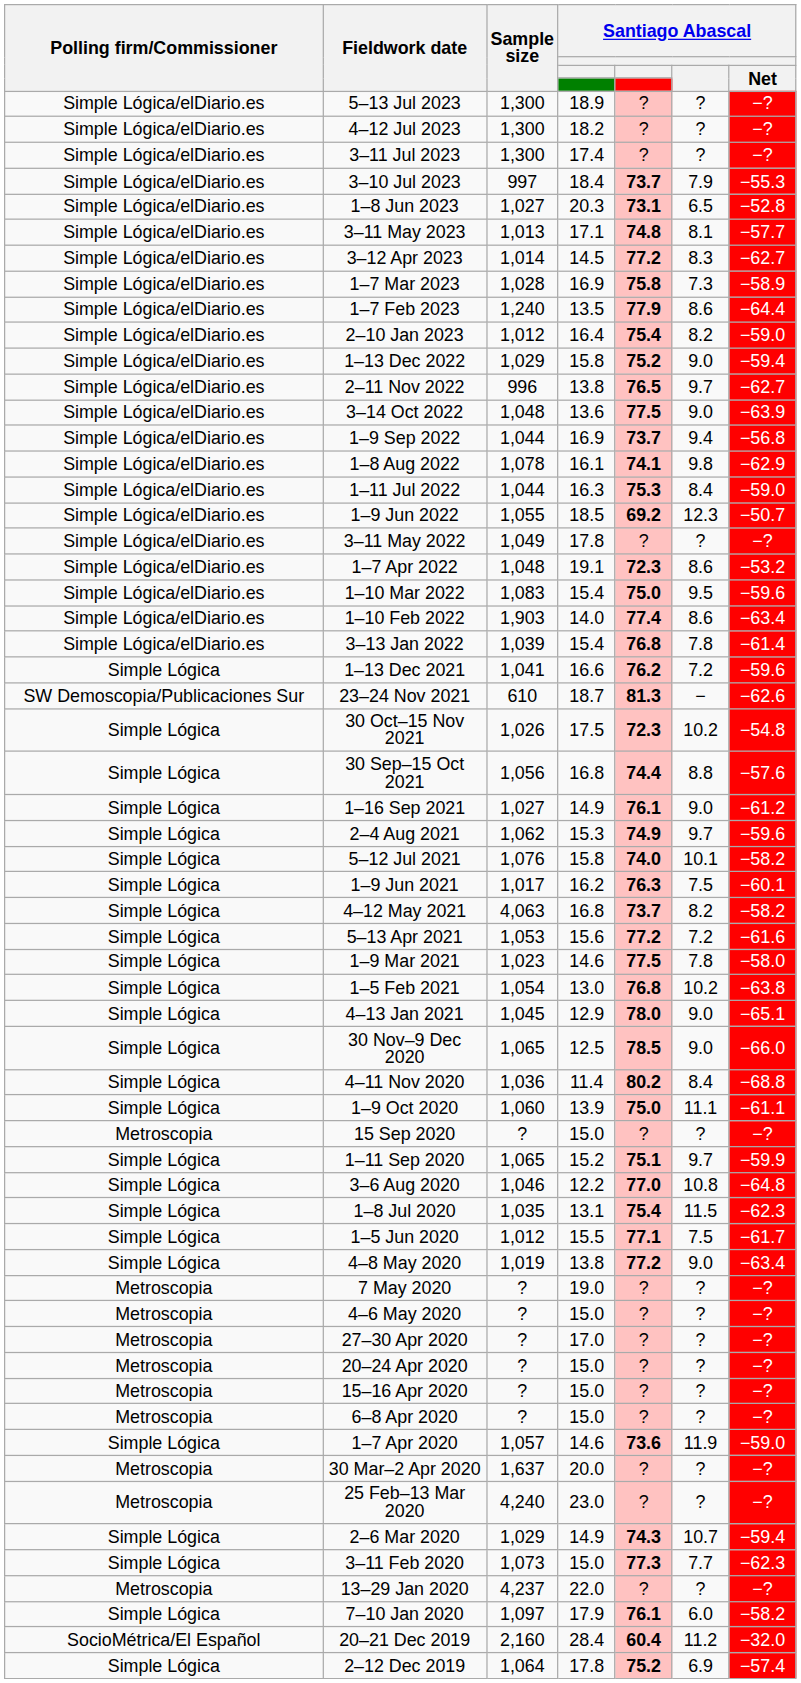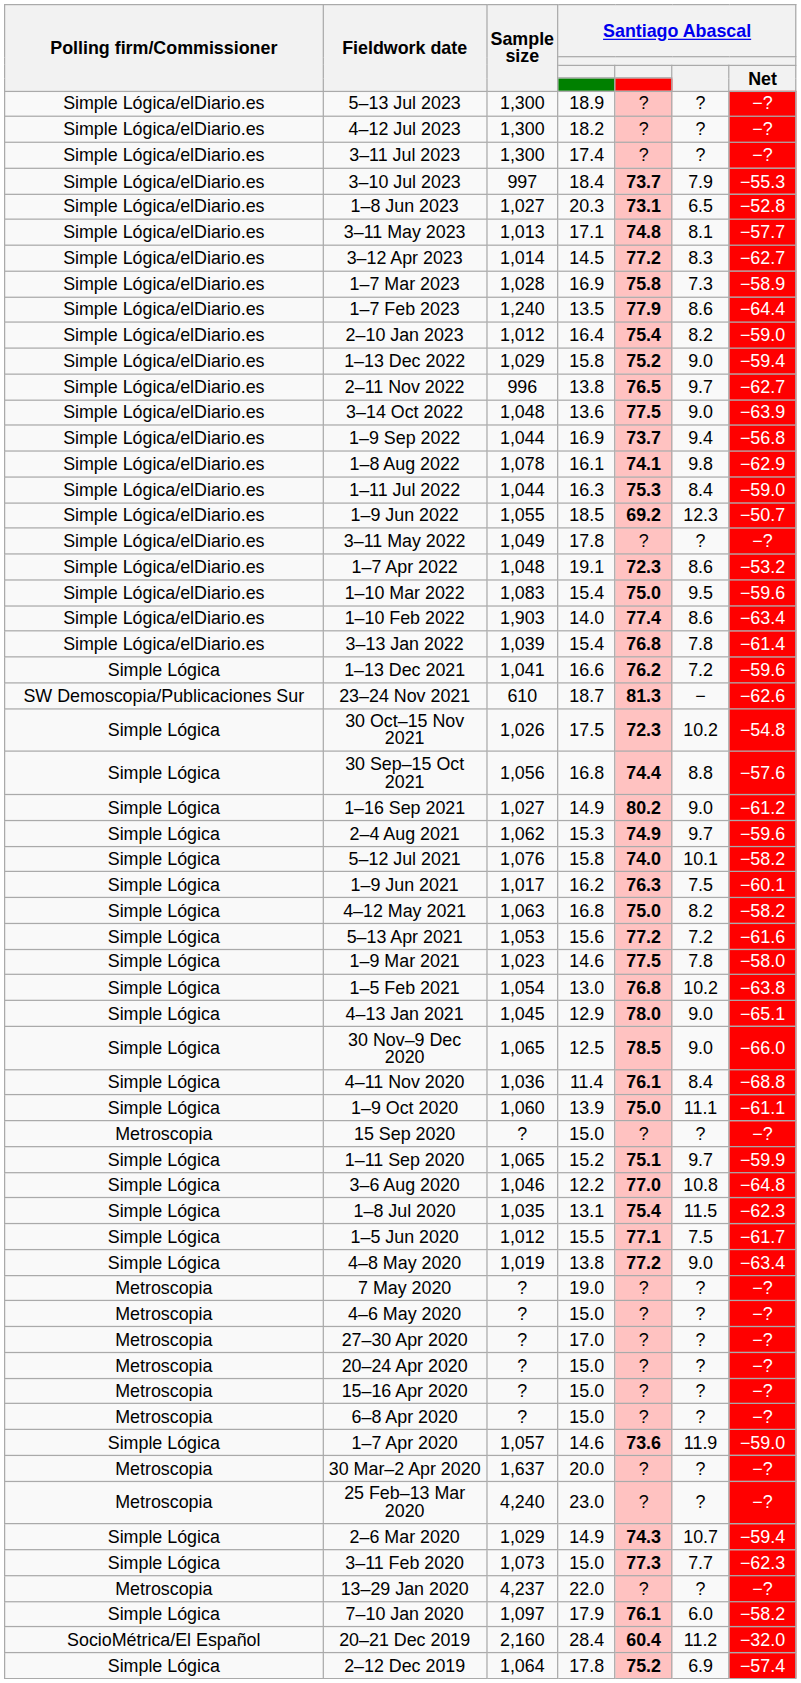(644, 808) 76.1 -> (644, 808) 80.2
(522, 911) 4,063 -> (522, 911) 1,063
(644, 911) 73.7 -> (644, 911) 75.0
(644, 1082) 80.2 -> (644, 1082) 76.1
